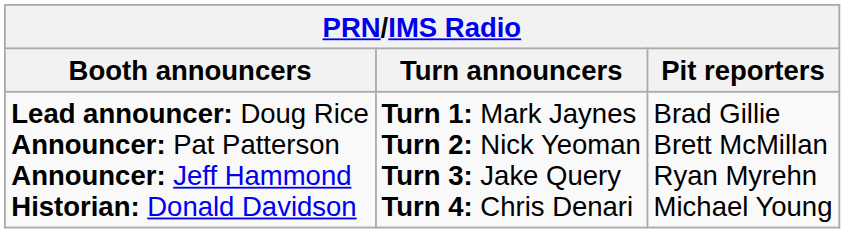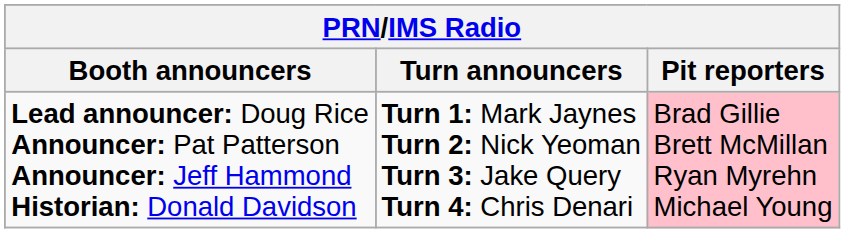(743, 160) no background -> (743, 160) pink background
